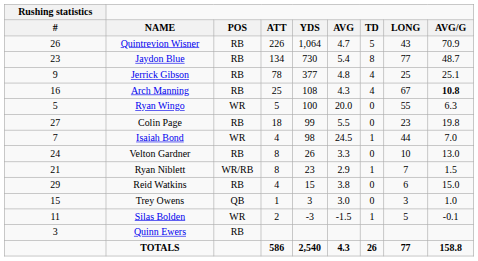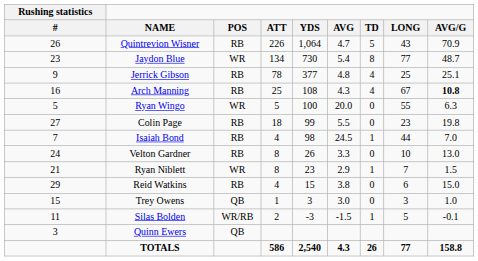(237, 59) RB -> (237, 59) WR
(237, 138) WR -> (237, 138) RB
(237, 169) WR/RB -> (237, 169) WR
(237, 216) WR -> (237, 216) WR/RB
(237, 232) RB -> (237, 232) QB
